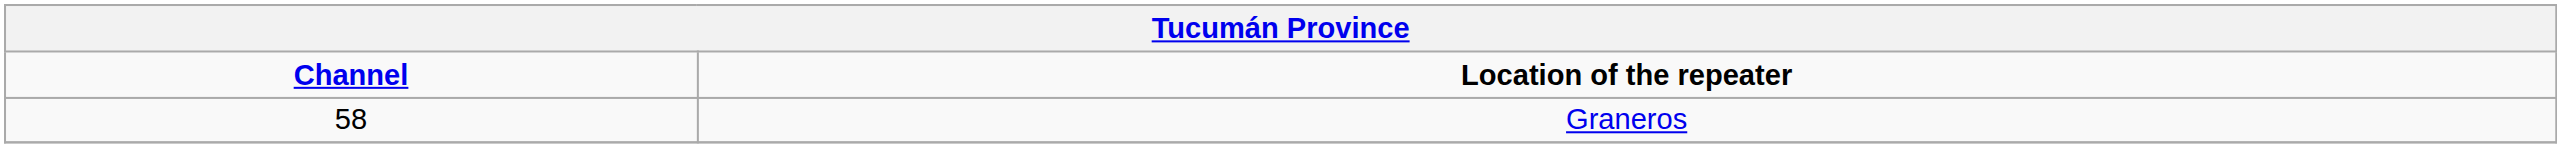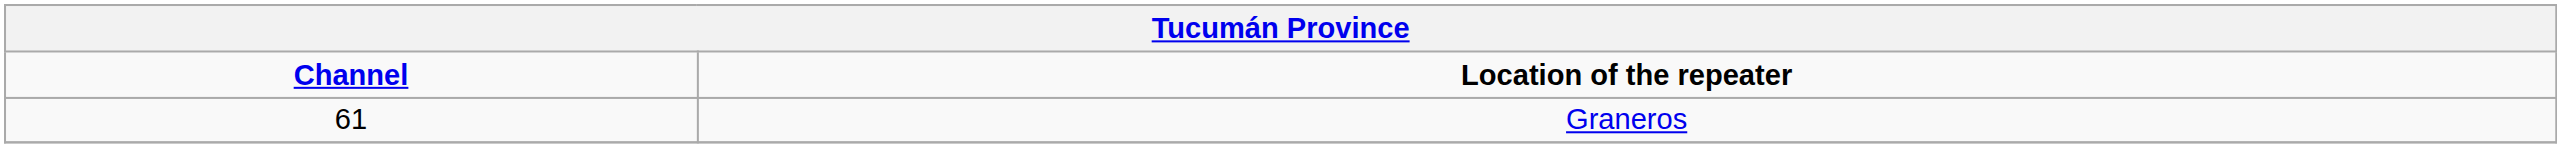(351, 120) 58 -> (351, 120) 61
